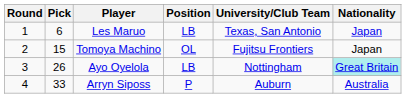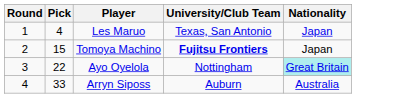- column: (188, 13)
(59, 31) 6 -> (59, 31) 4
(273, 49) normal -> (223, 49) bold
(59, 67) 26 -> (59, 67) 22
